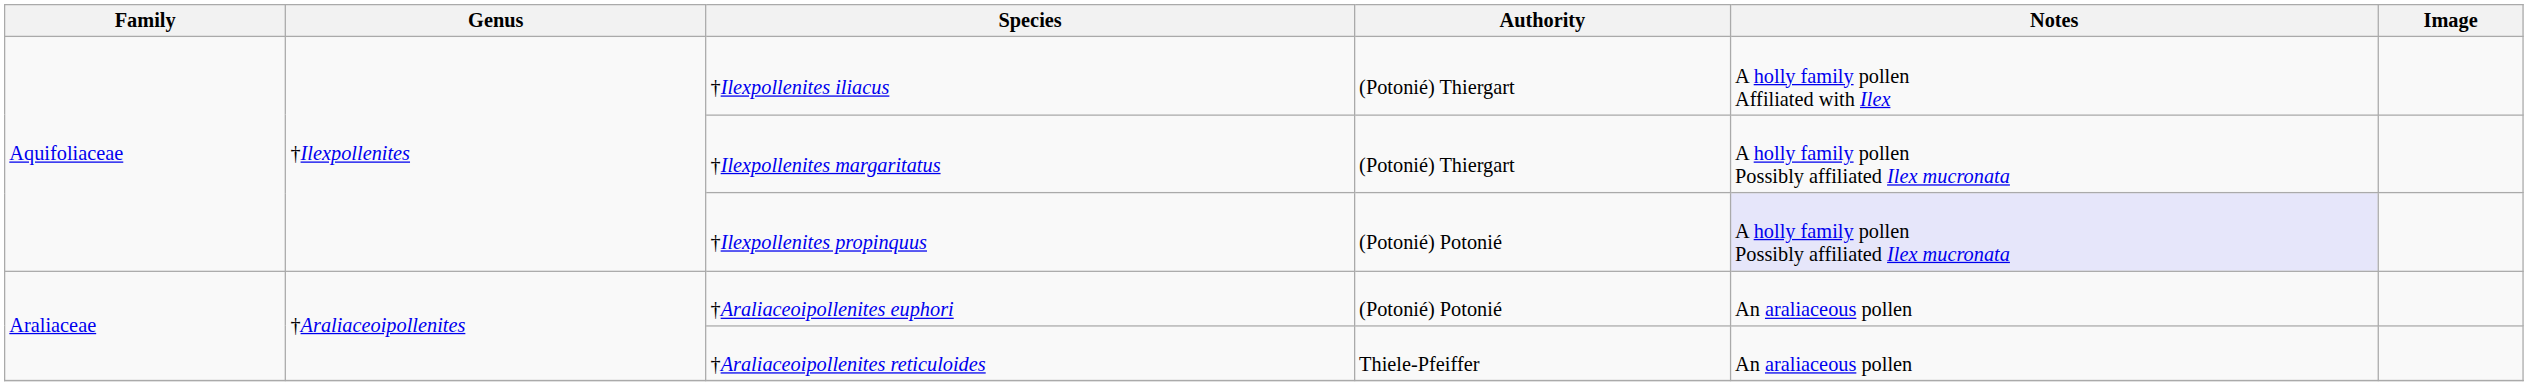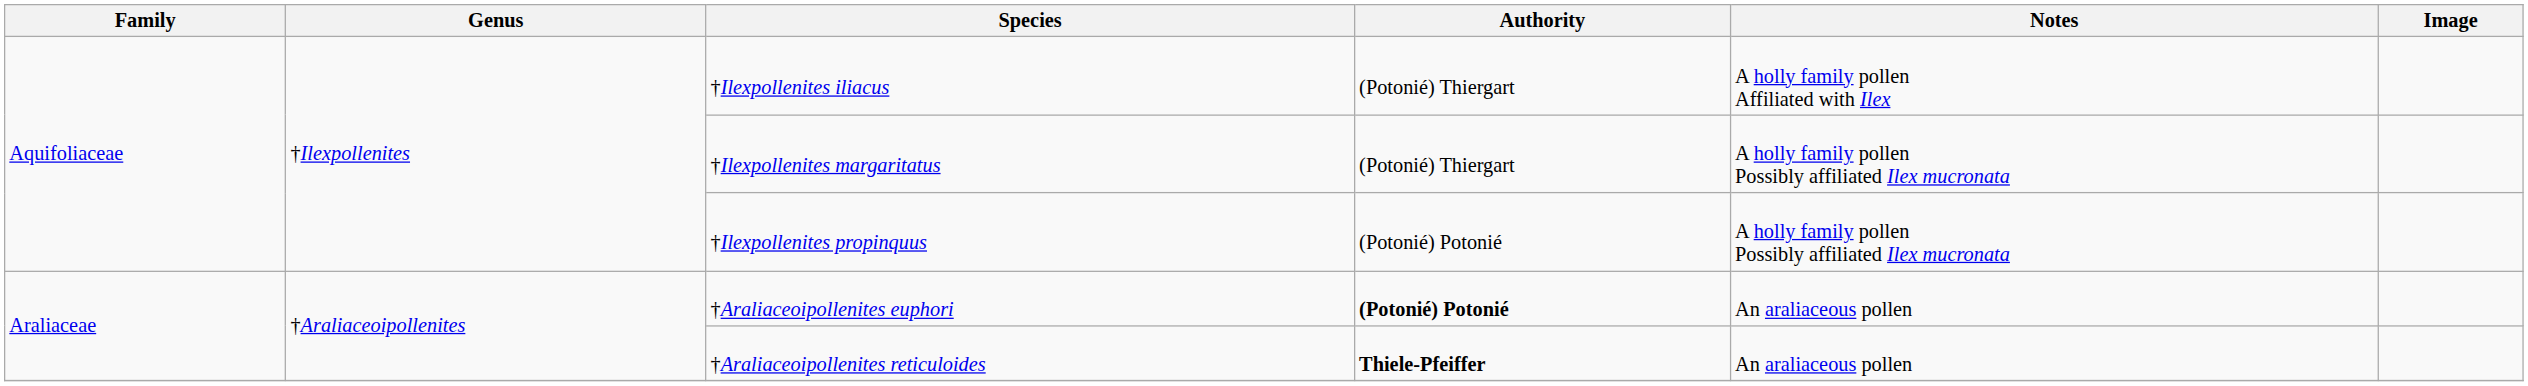(1872, 243) lavender background -> (1872, 243) no background
(1431, 309) normal -> (1434, 309) bold
(1419, 364) normal -> (1422, 364) bold
